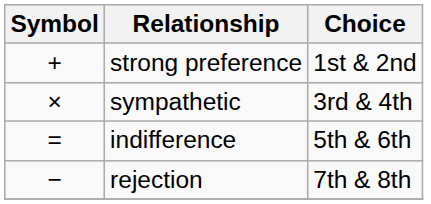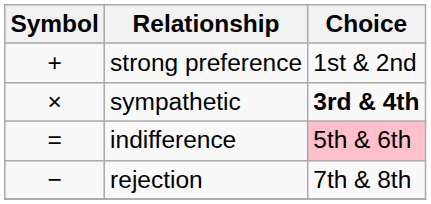(363, 101) normal -> (366, 101) bold
(362, 140) no background -> (362, 140) pink background
